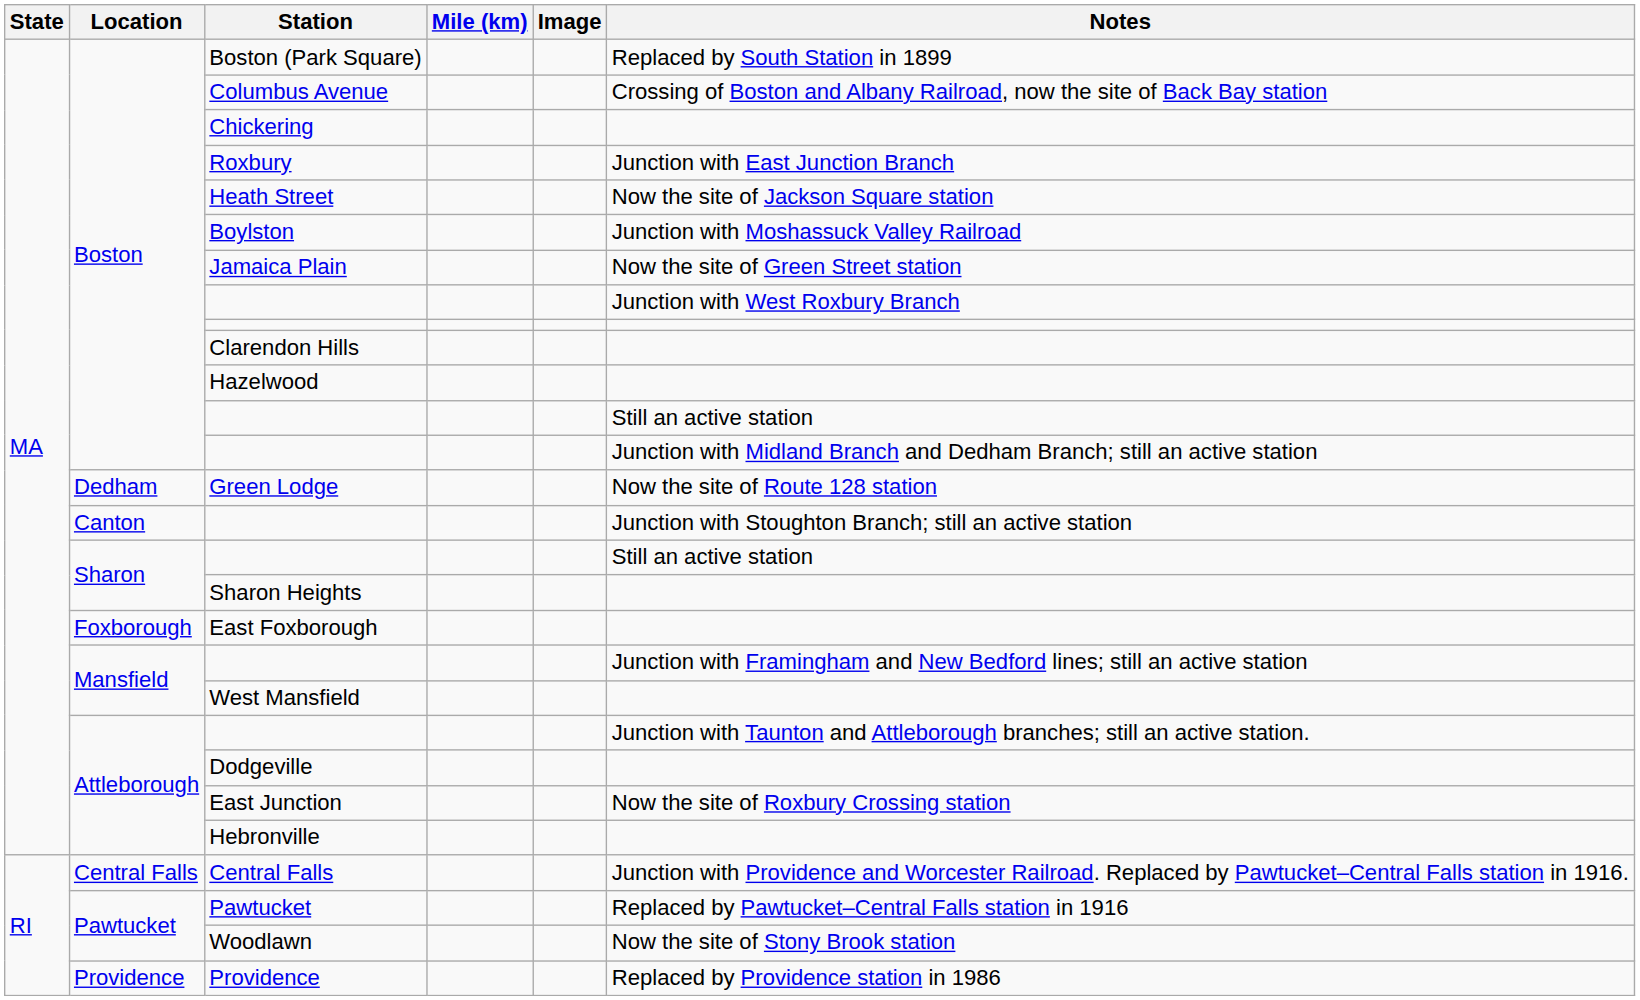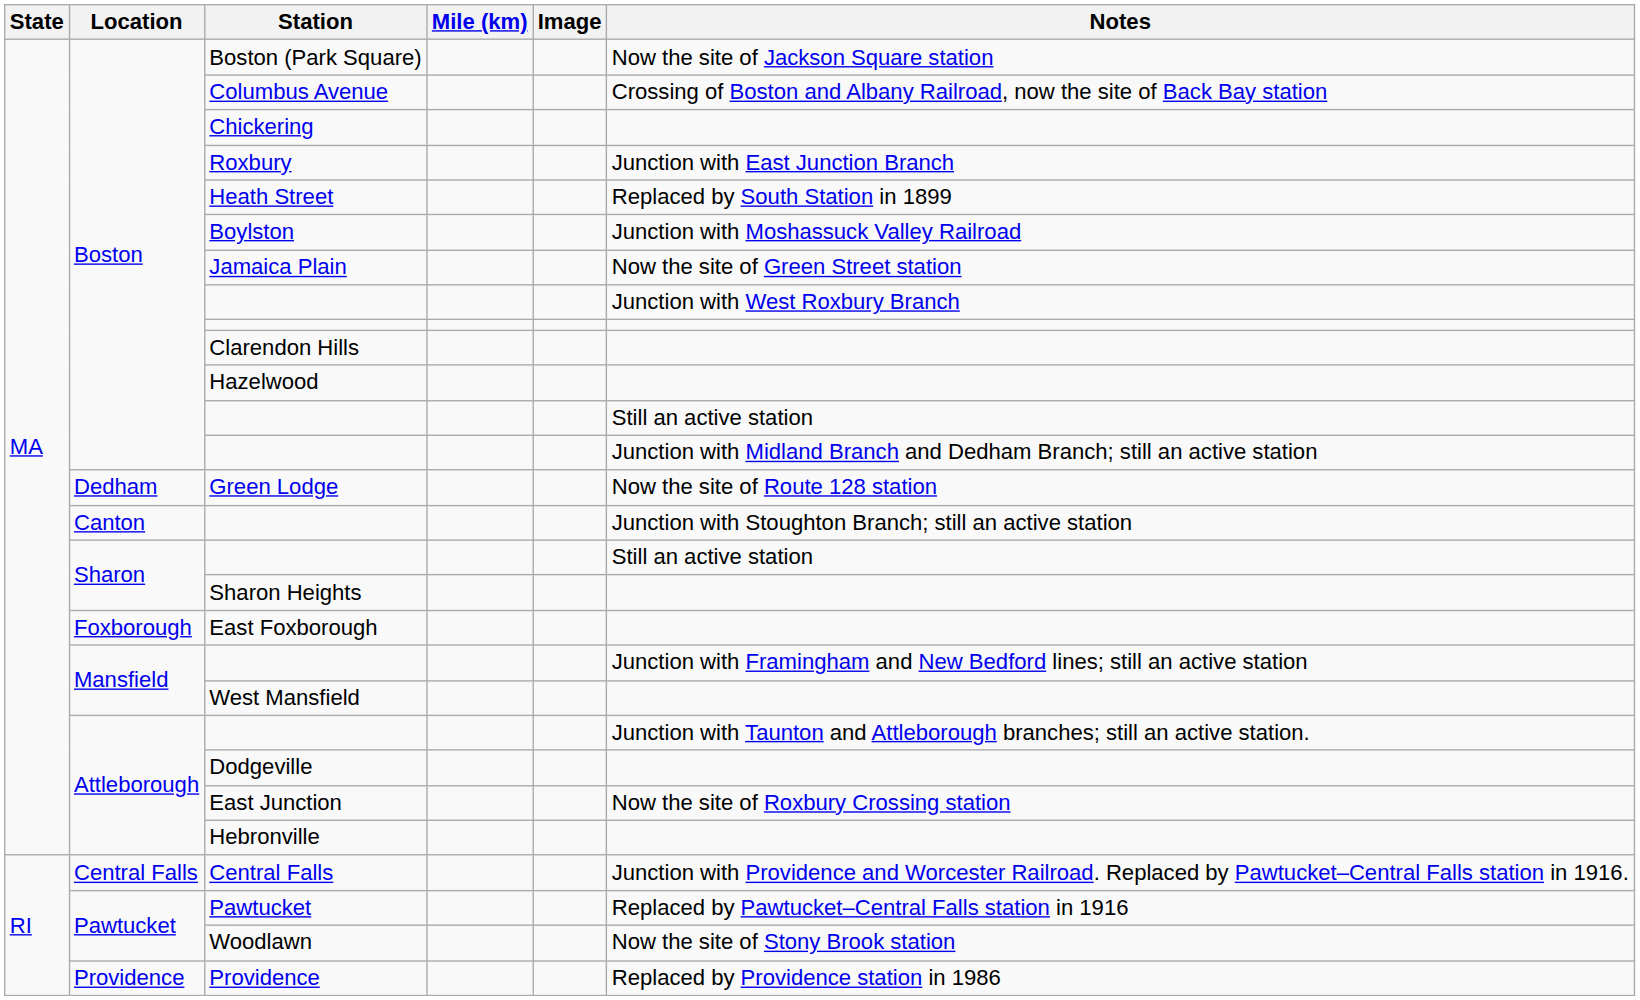(782, 57) Replaced by South Station in 1899 -> (803, 57) Now the site of Jackson Square station
(803, 197) Now the site of Jackson Square station -> (782, 197) Replaced by South Station in 1899
